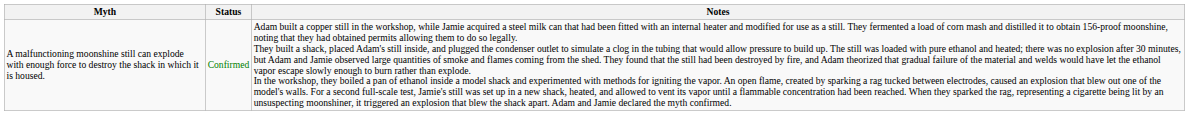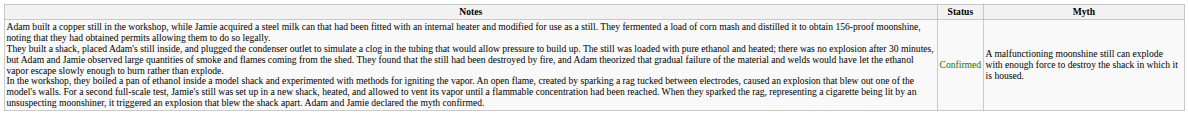columns swapped: (105, 12) <-> (718, 12)
